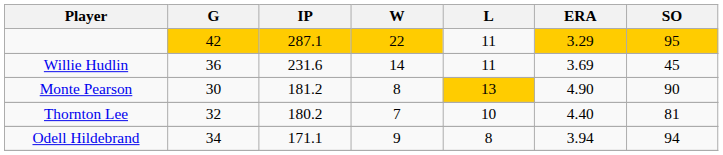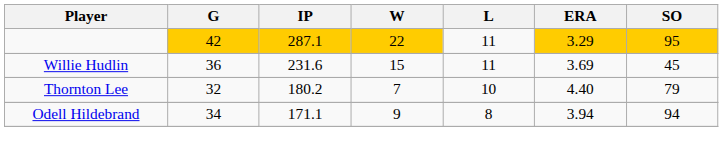(397, 65) 14 -> (397, 65) 15
- row: (86, 89)
(672, 114) 81 -> (672, 89) 79
